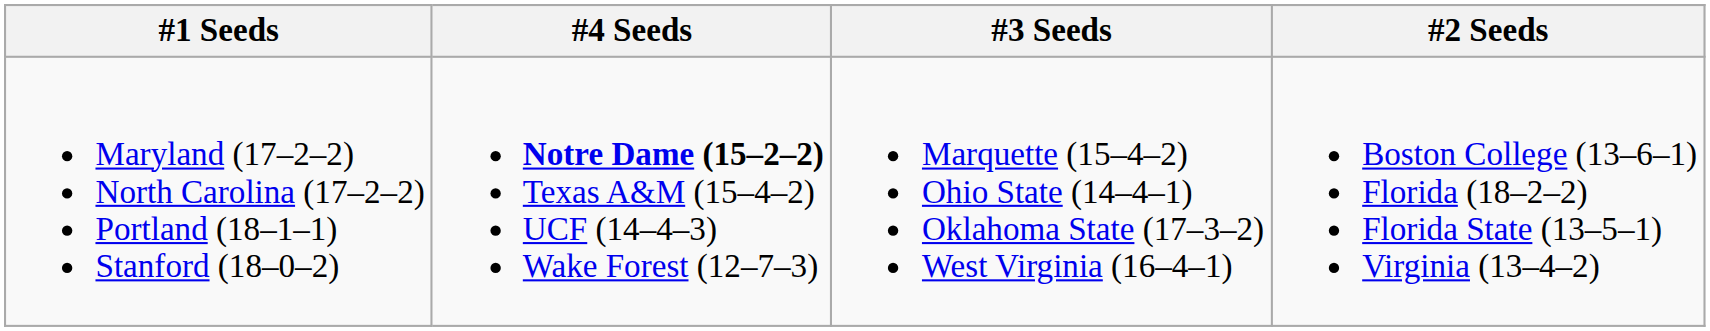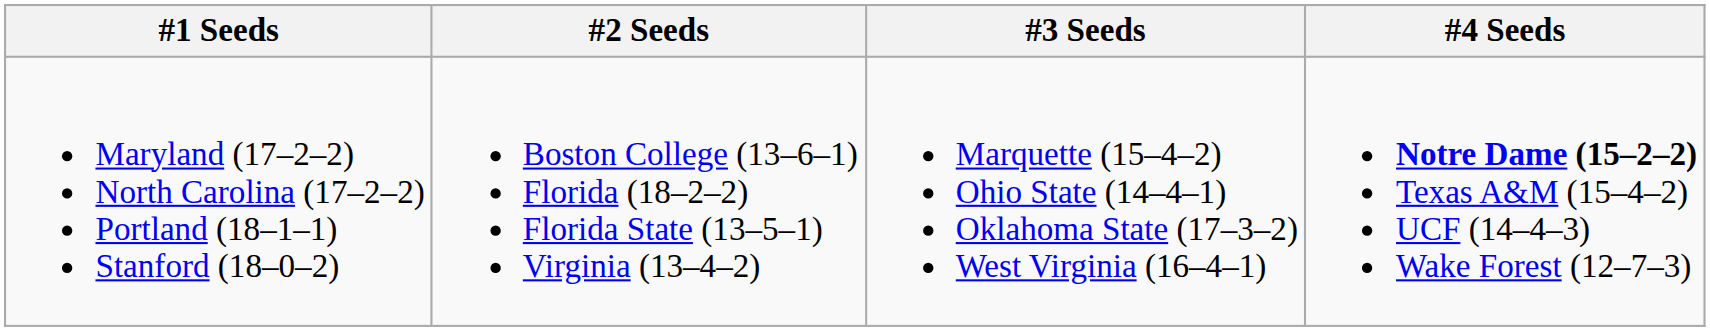columns swapped: (1488, 30) <-> (632, 30)
